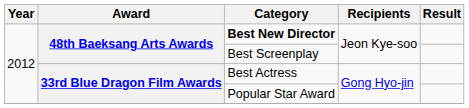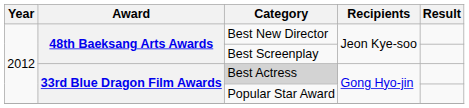(281, 34) bold -> (278, 34) normal
(262, 73) no background -> (262, 73) lightgrey background
